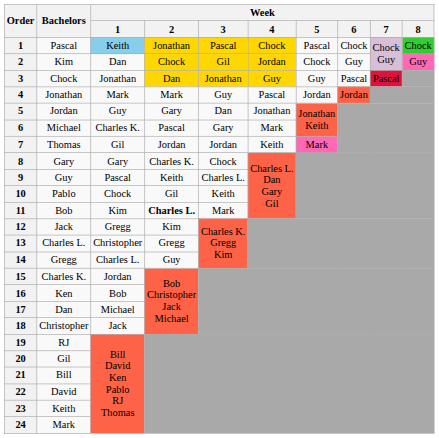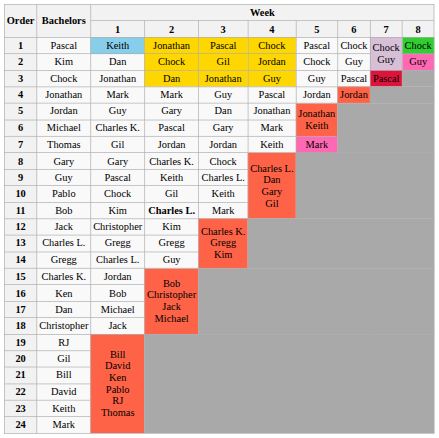(118, 227) Gregg -> (118, 227) Christopher
(118, 243) Christopher -> (118, 243) Gregg
